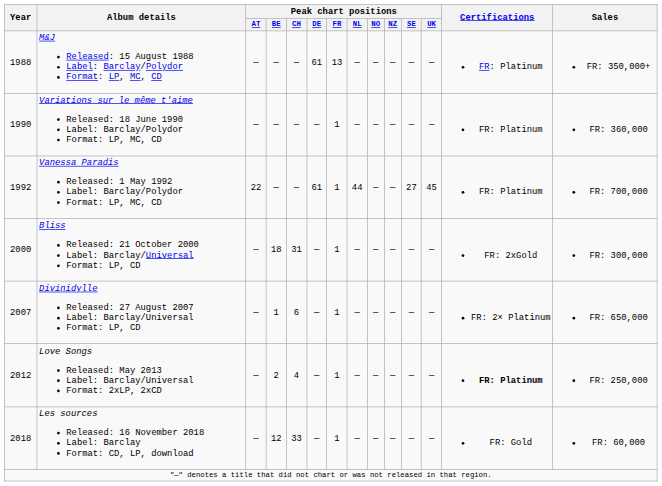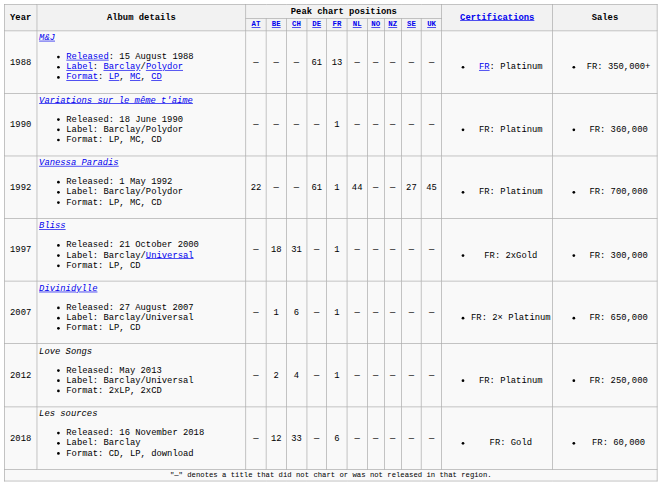(21, 250) 2000 -> (21, 250) 1997
(497, 380) bold -> (497, 380) normal
(337, 438) 1 -> (337, 438) 6
